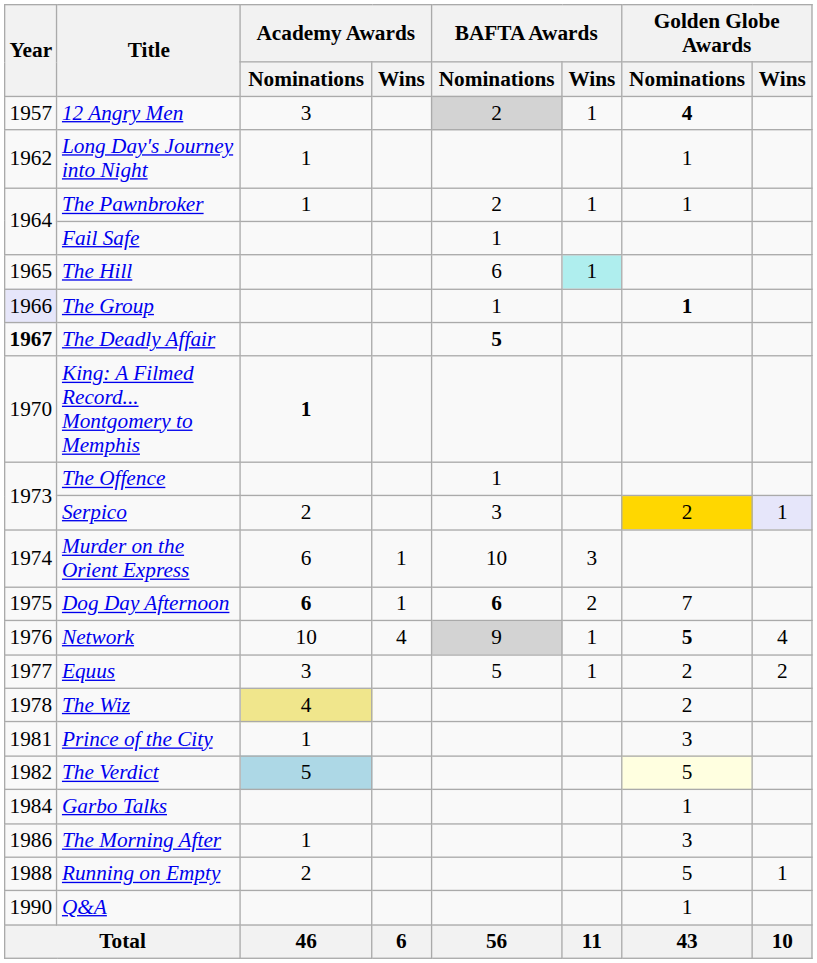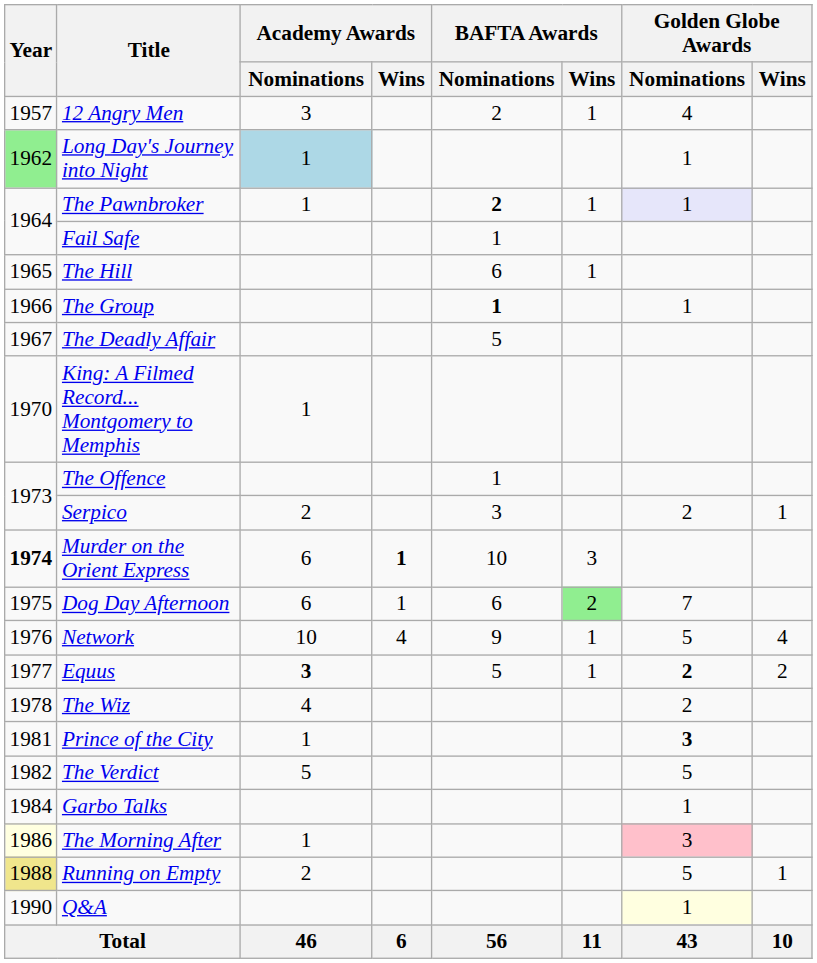(497, 112) lightgrey background -> (497, 112) no background
(687, 112) bold -> (687, 112) normal
(31, 158) no background -> (31, 158) lightgreen background
(306, 158) no background -> (306, 158) lightblue background
(497, 204) normal -> (497, 204) bold
(687, 204) no background -> (687, 204) lavender background
(592, 271) paleturquoise background -> (592, 271) no background
(31, 305) lavender background -> (31, 305) no background
(497, 305) normal -> (497, 305) bold
(687, 305) bold -> (687, 305) normal
(31, 339) bold -> (31, 339) normal
(497, 339) bold -> (497, 339) normal
(306, 408) bold -> (306, 408) normal
(687, 512) gold background -> (687, 512) no background
(782, 512) lavender background -> (782, 512) no background
(31, 558) normal -> (31, 558) bold
(401, 558) normal -> (401, 558) bold
(306, 603) bold -> (306, 603) normal
(497, 603) bold -> (497, 603) normal
(592, 603) no background -> (592, 603) lightgreen background
(497, 637) lightgrey background -> (497, 637) no background
(687, 637) bold -> (687, 637) normal
(306, 671) normal -> (306, 671) bold
(687, 671) normal -> (687, 671) bold
(306, 704) khaki background -> (306, 704) no background
(687, 738) normal -> (687, 738) bold
(306, 772) lightblue background -> (306, 772) no background
(687, 772) lightyellow background -> (687, 772) no background
(31, 839) no background -> (31, 839) lightyellow background
(687, 839) no background -> (687, 839) pink background
(31, 873) no background -> (31, 873) khaki background
(687, 907) no background -> (687, 907) lightyellow background
